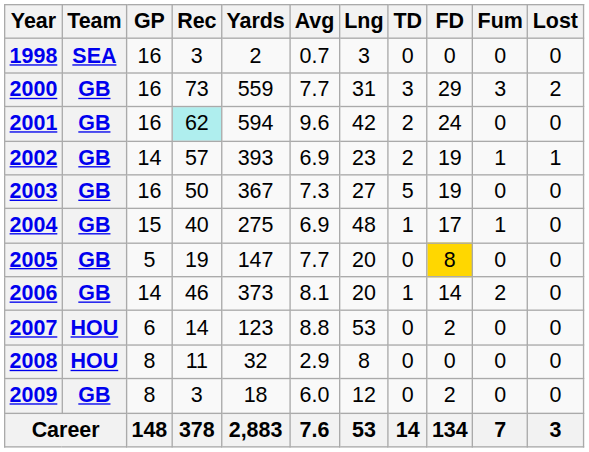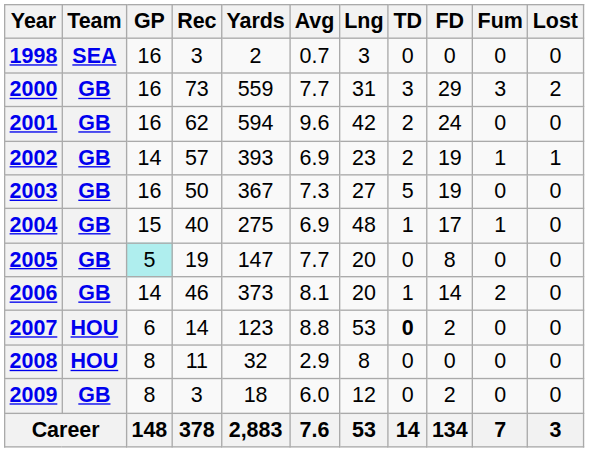(197, 123) paleturquoise background -> (197, 123) no background
(149, 259) no background -> (149, 259) paleturquoise background
(450, 259) gold background -> (450, 259) no background
(408, 327) normal -> (408, 327) bold
